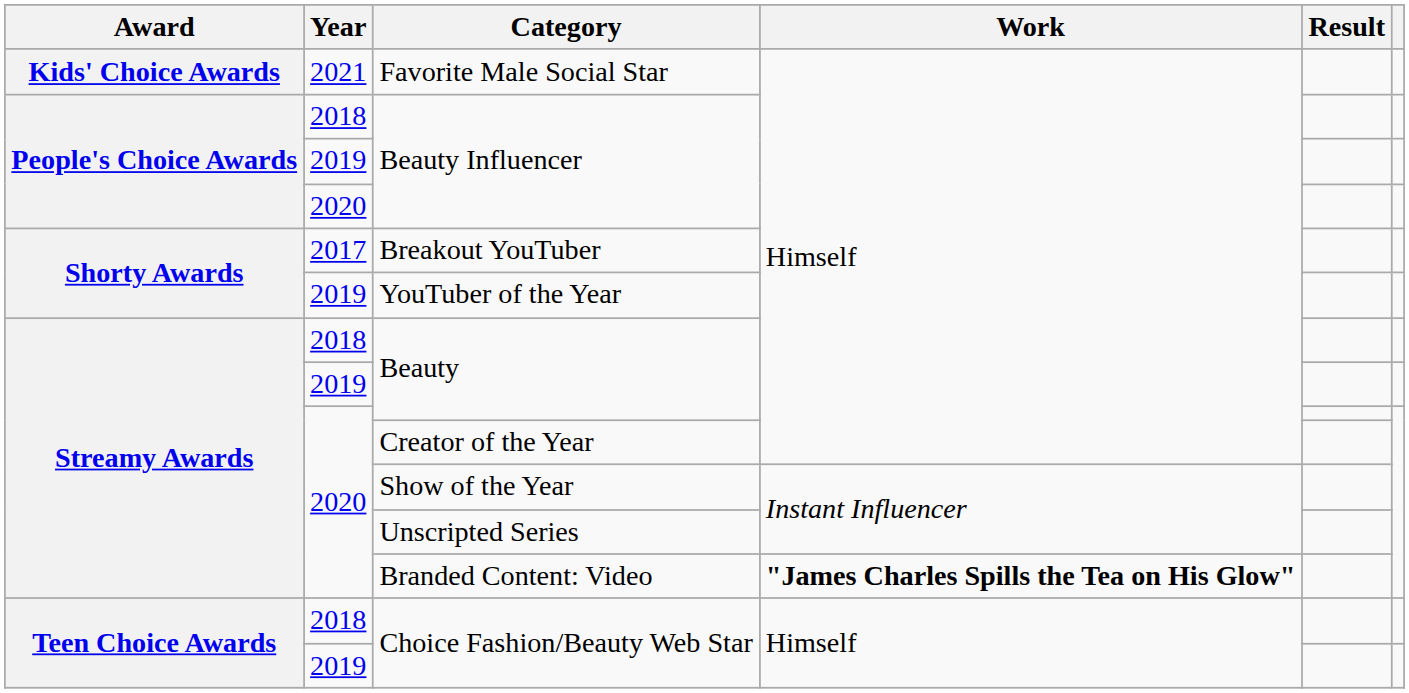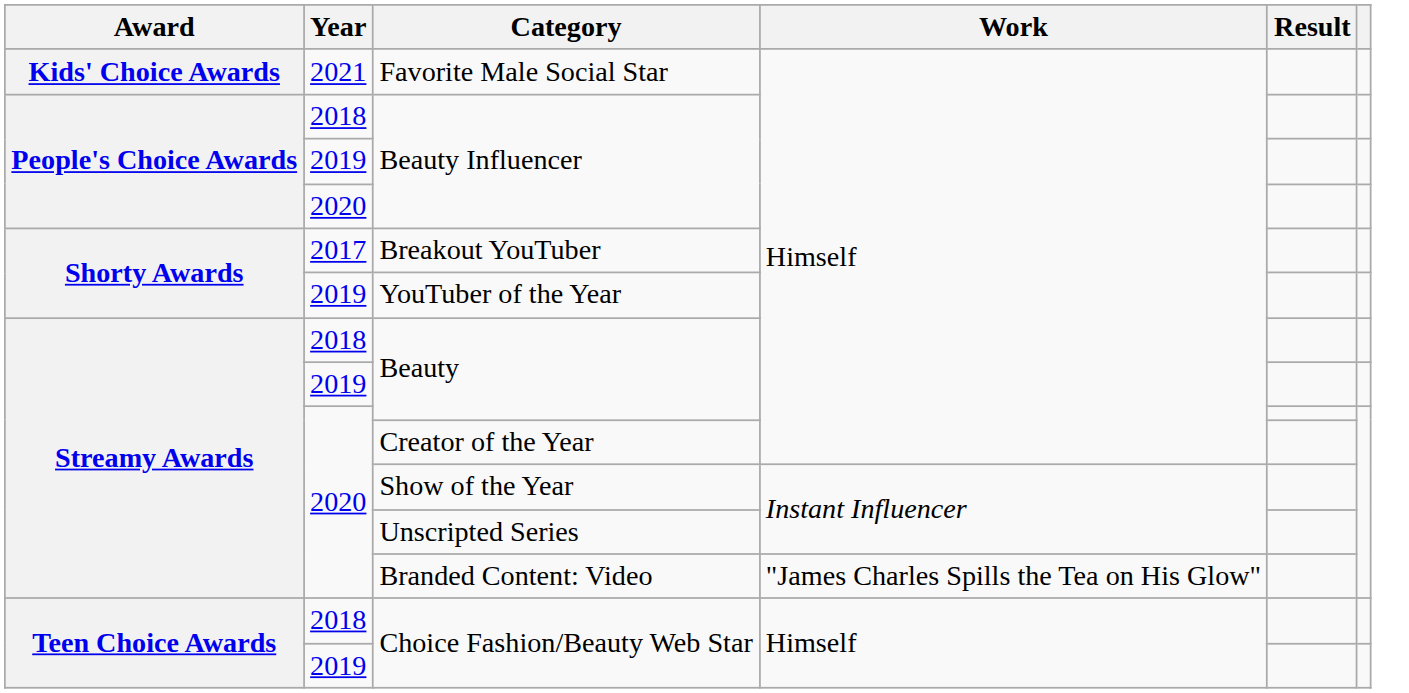(1031, 575) bold -> (1013, 575) normal
